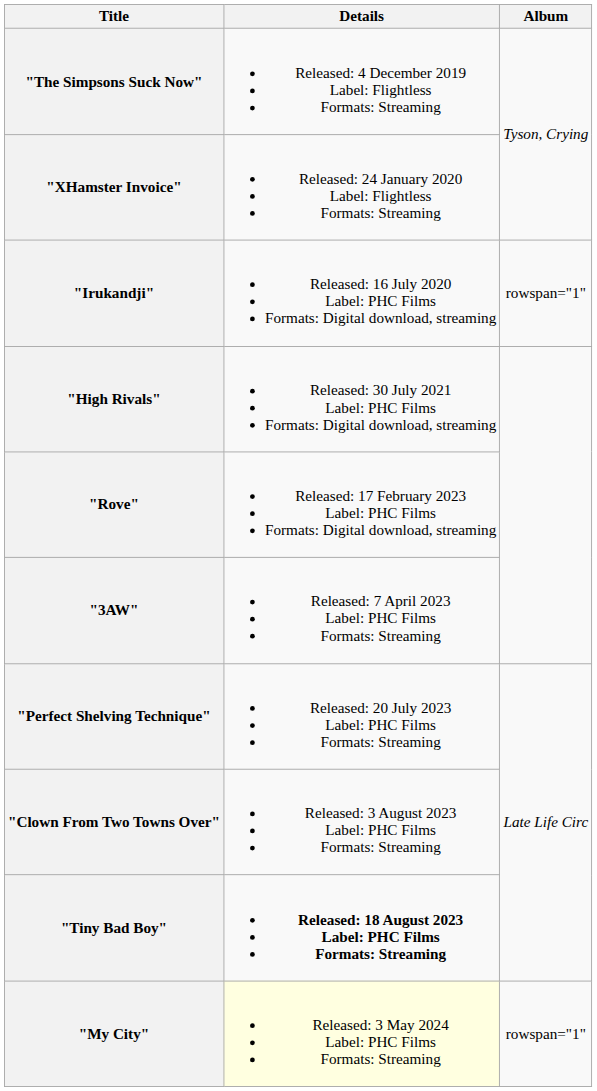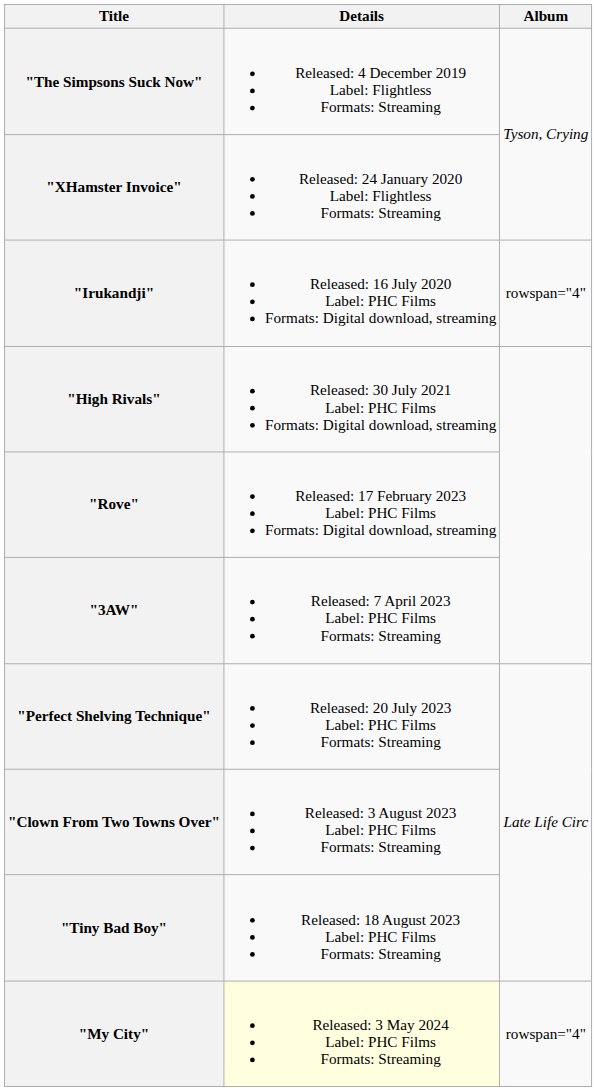(546, 293) rowspan="1" -> (546, 293) rowspan="4"
(362, 936) bold -> (362, 936) normal
(546, 1033) rowspan="1" -> (546, 1033) rowspan="4"
